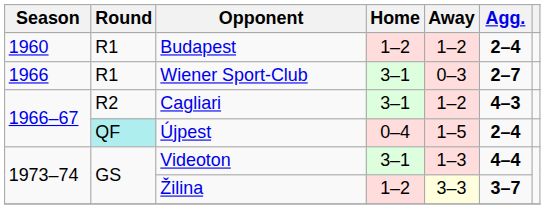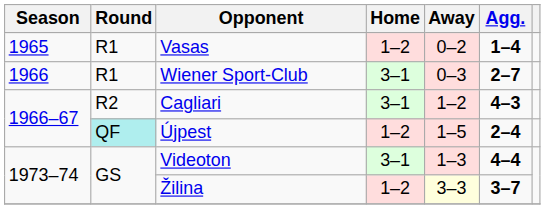- row: (198, 47)
+ row: (185, 47)
(395, 132) 0–4 -> (395, 132) 1–2
